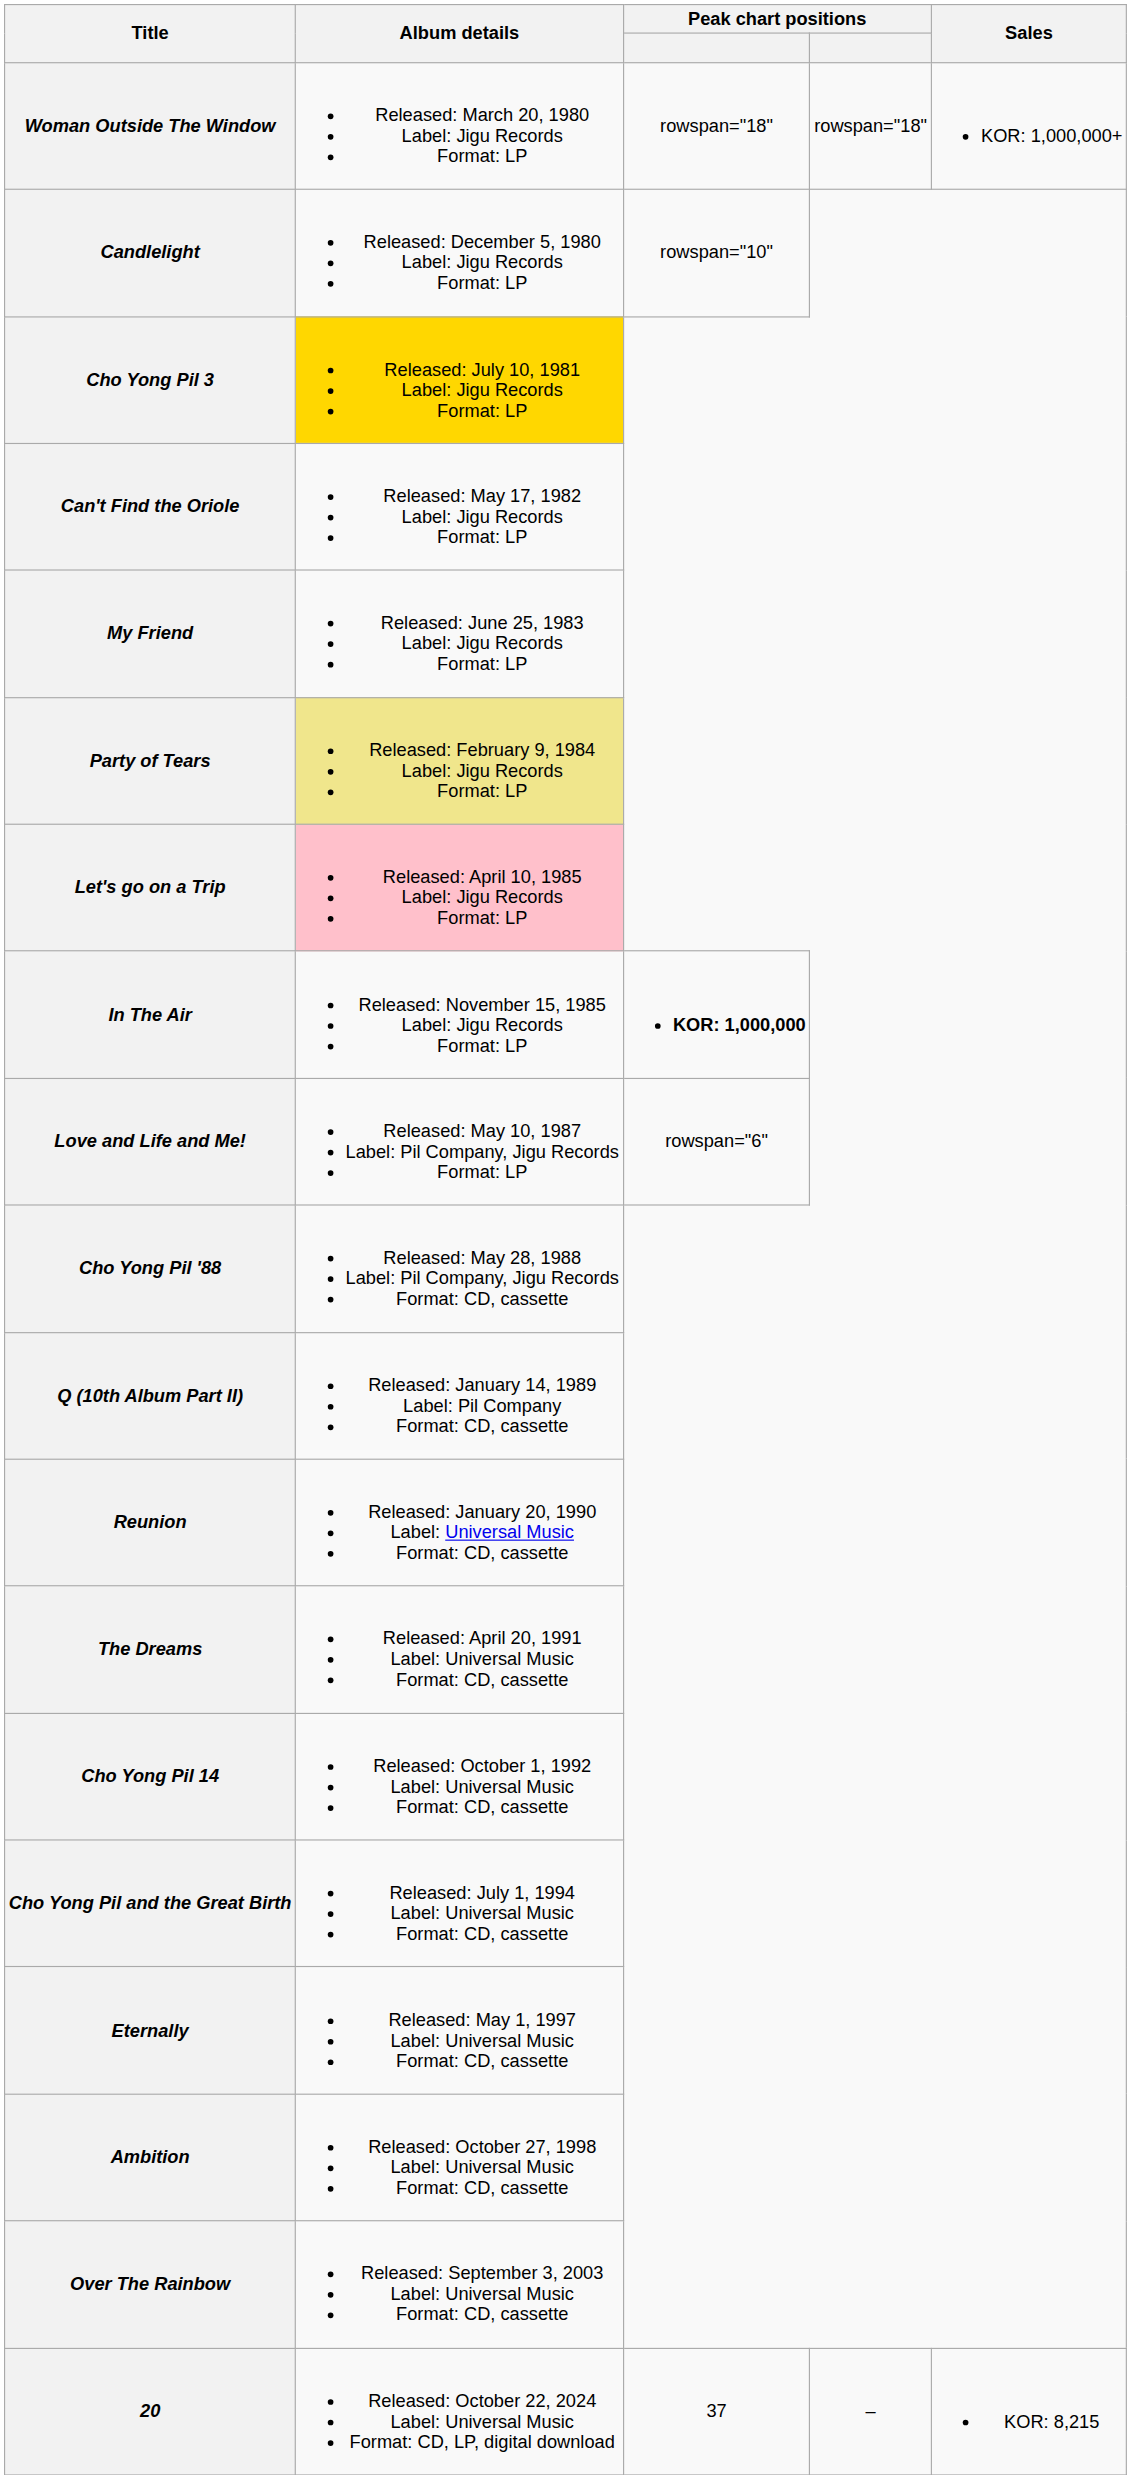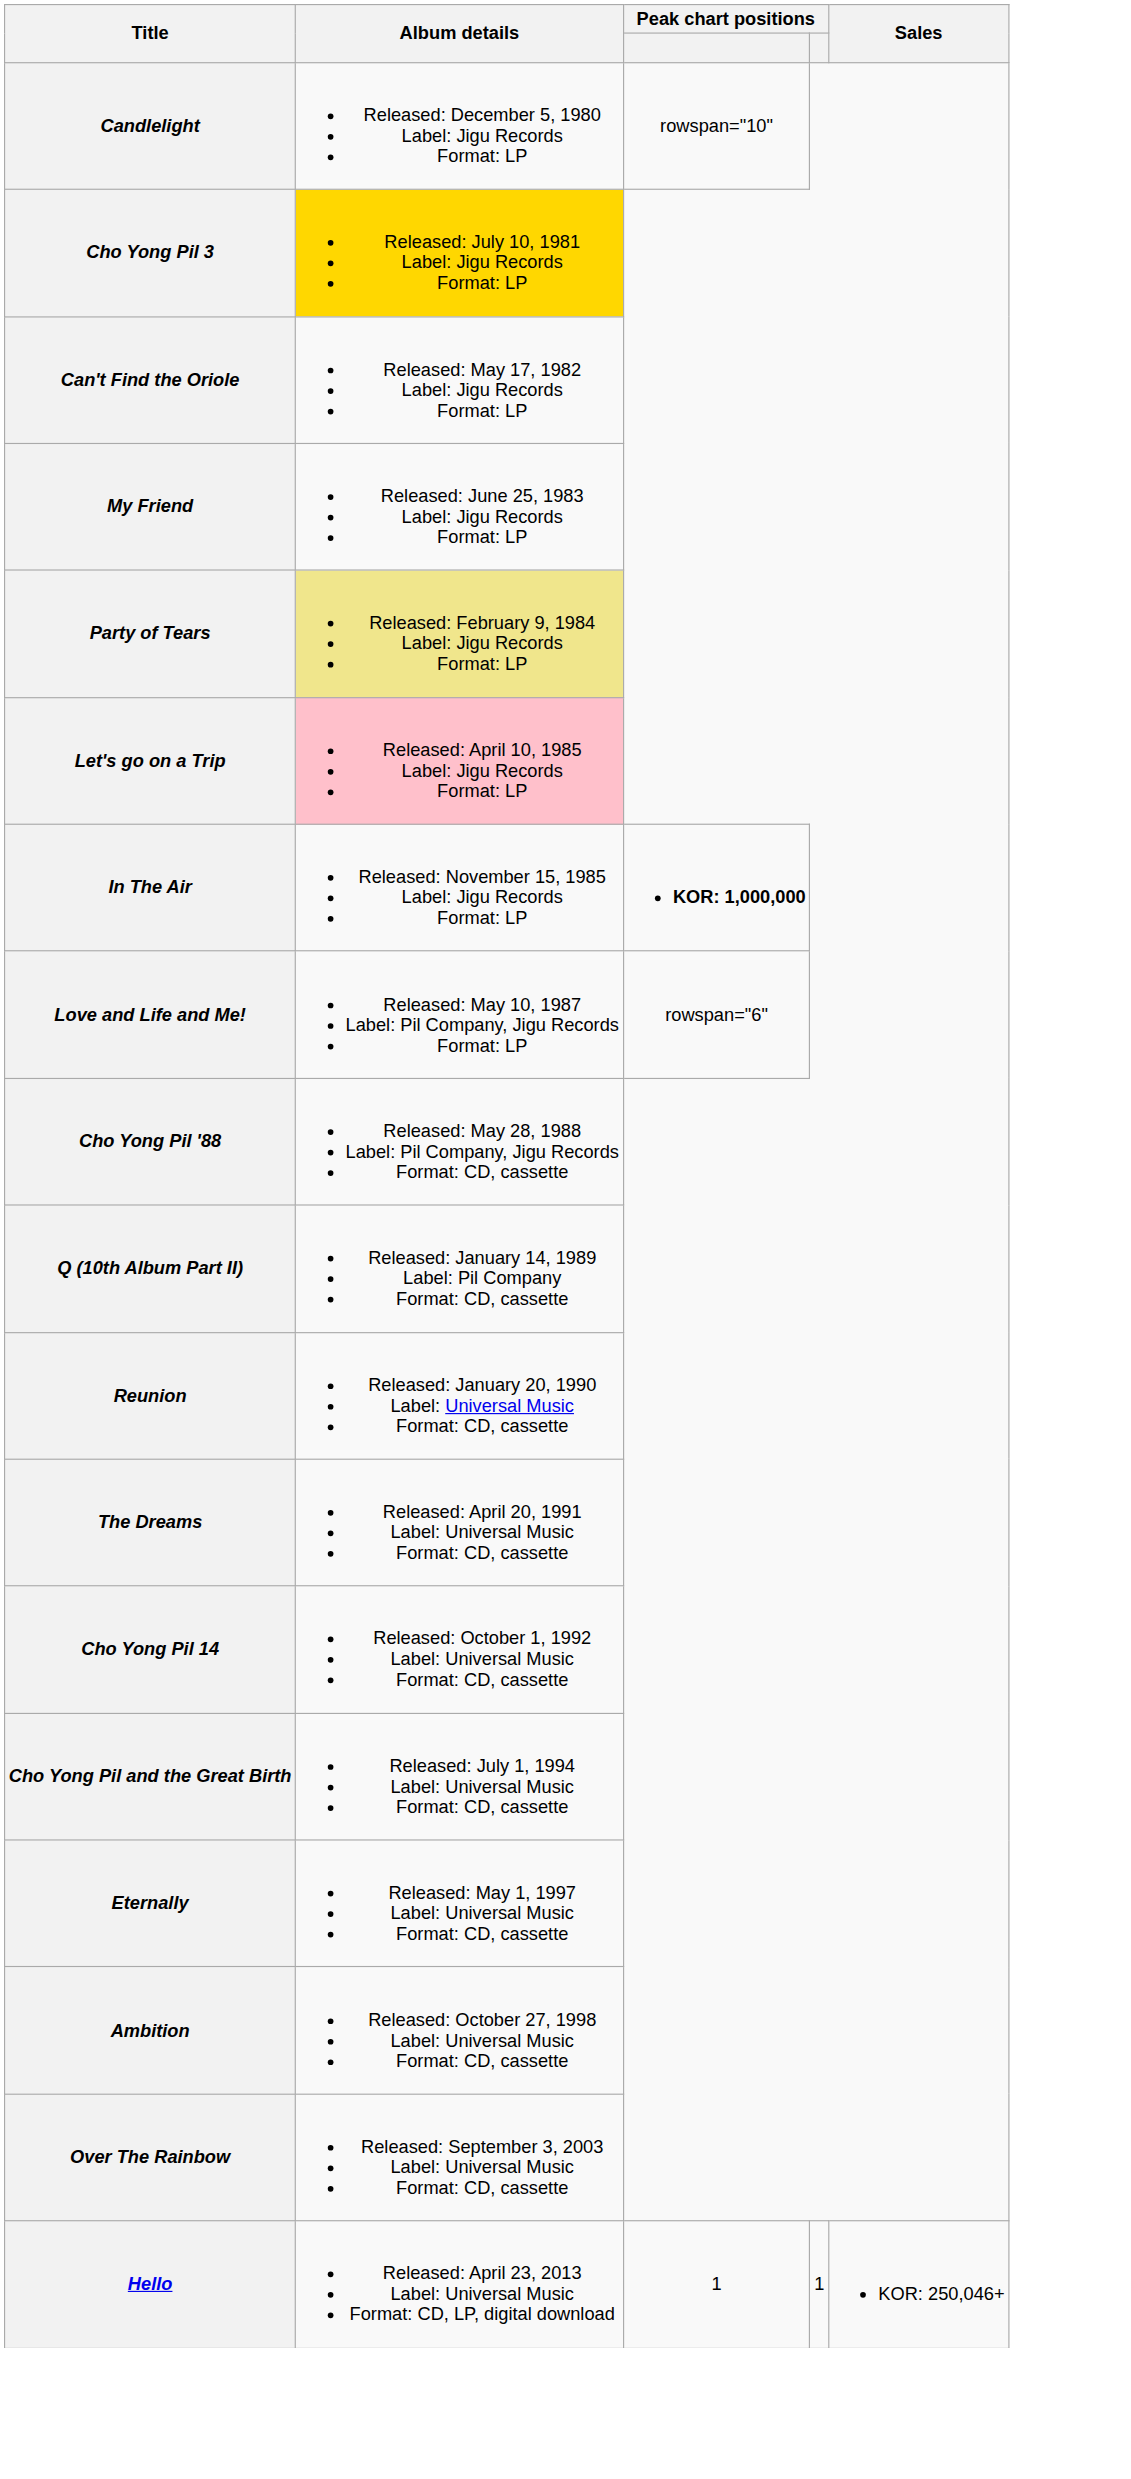- row: (150, 125)
+ row: (150, 2284)
- row: (150, 2411)
